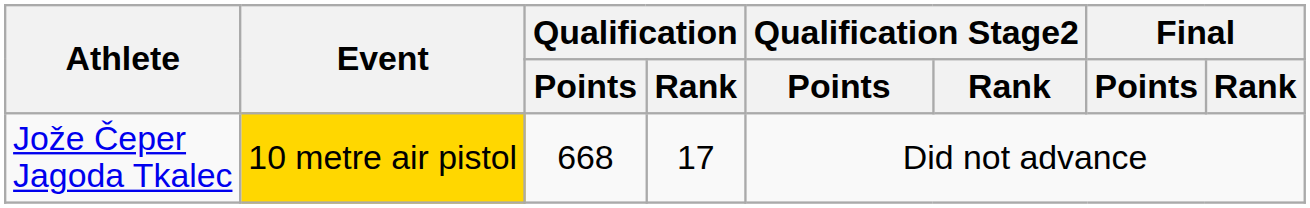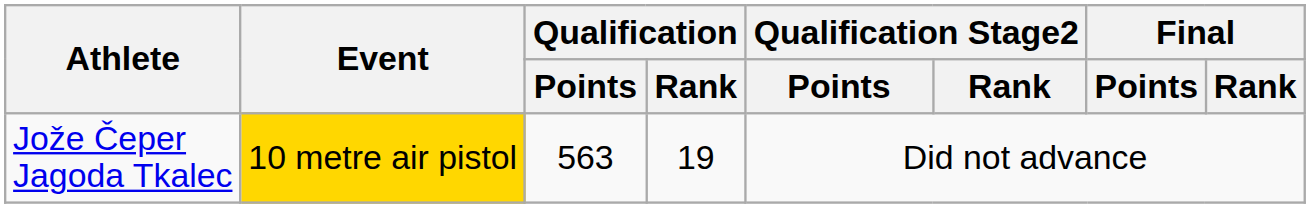(585, 158) 668 -> (585, 158) 563
(696, 158) 17 -> (696, 158) 19
